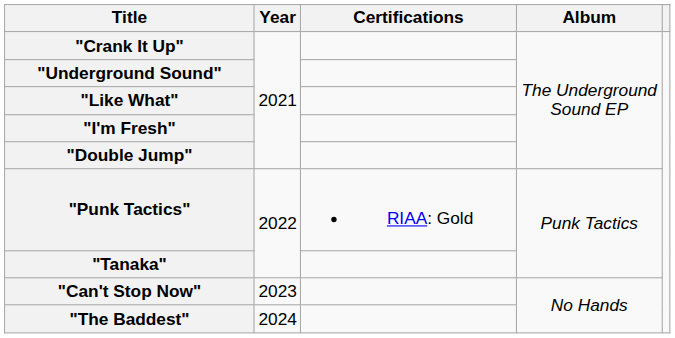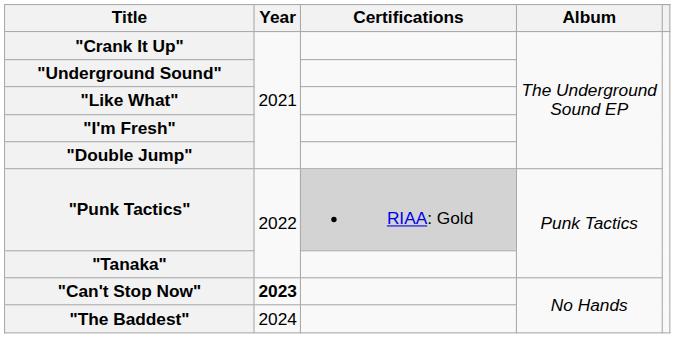(408, 219) no background -> (408, 219) lightgrey background
(278, 291) normal -> (278, 291) bold
